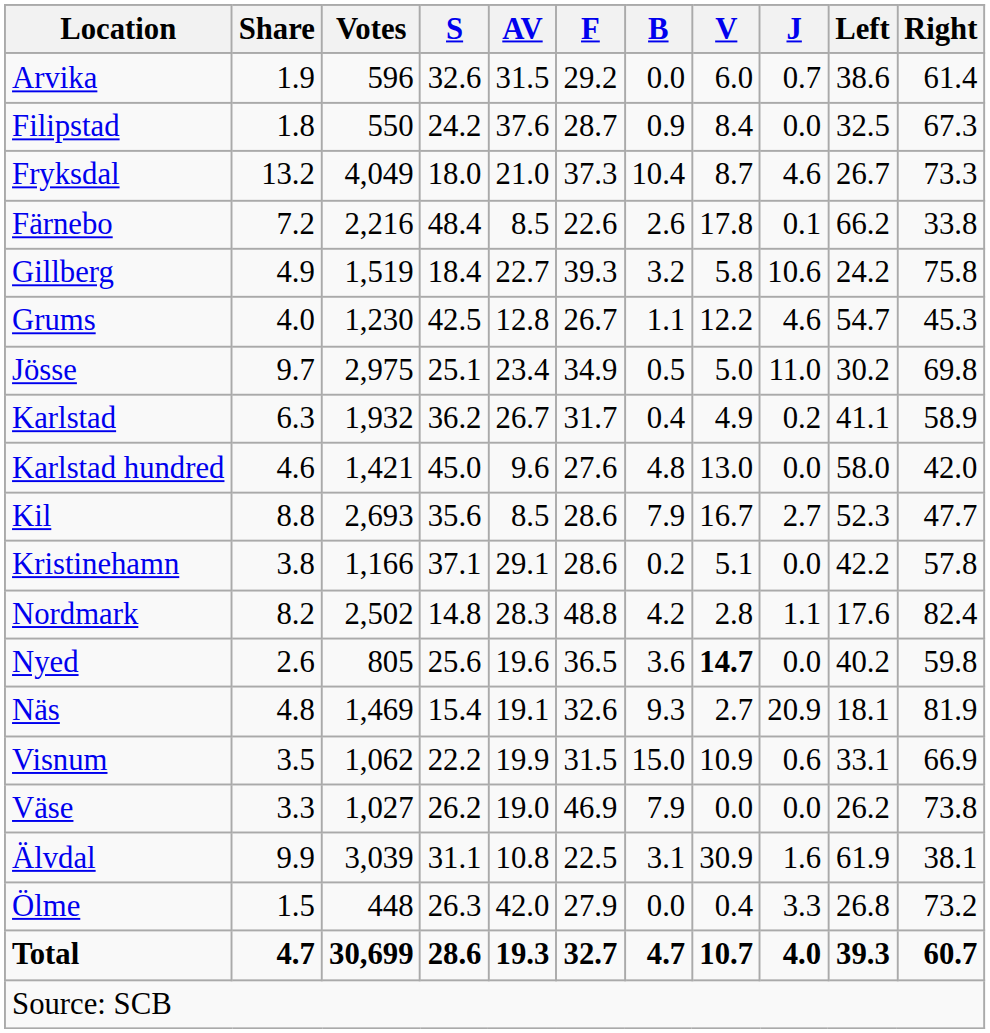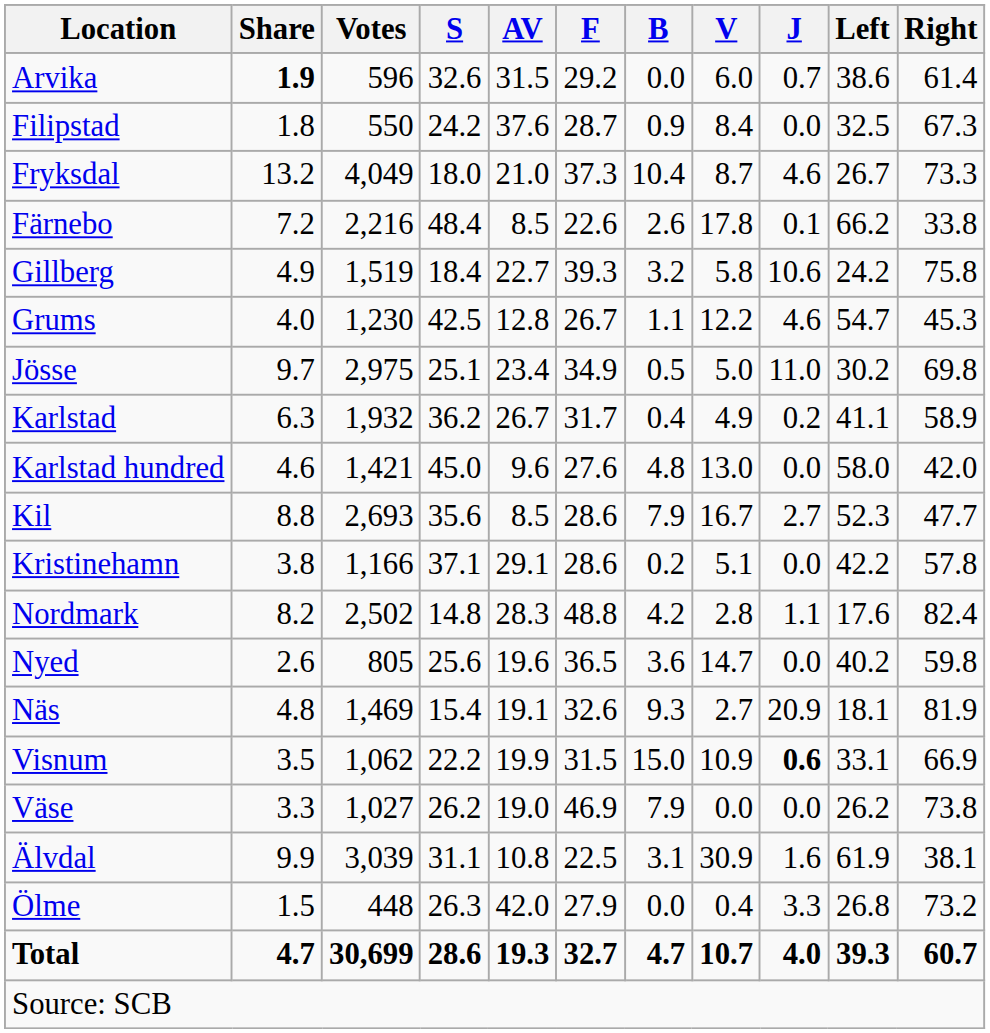(296, 77) normal -> (296, 77) bold
(726, 662) bold -> (726, 662) normal
(802, 759) normal -> (802, 759) bold
